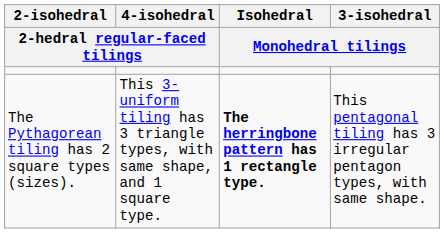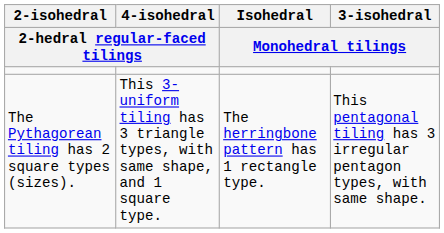(270, 151) bold -> (270, 151) normal
